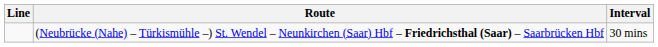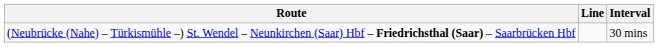columns swapped: (19, 13) <-> (320, 13)
